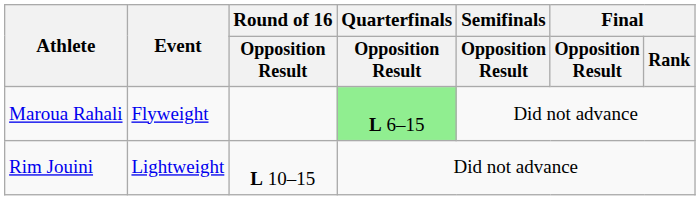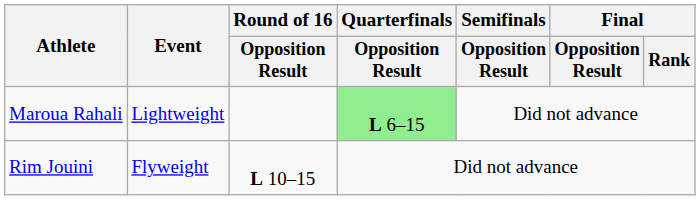(170, 113) Flyweight -> (178, 113) Lightweight
(178, 167) Lightweight -> (170, 167) Flyweight
